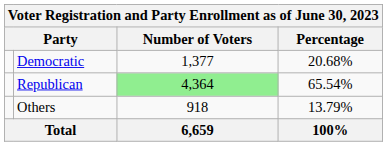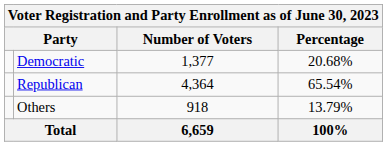(197, 84) lightgreen background -> (197, 84) no background
